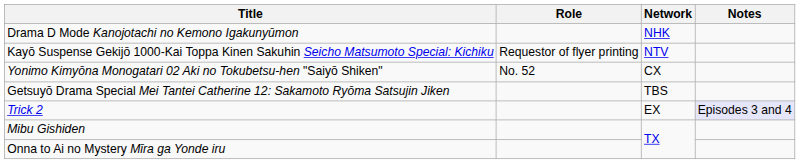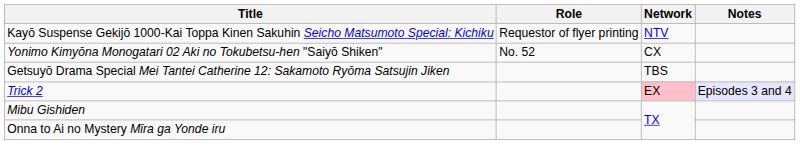- row: (153, 33)
(652, 110) no background -> (652, 91) pink background
